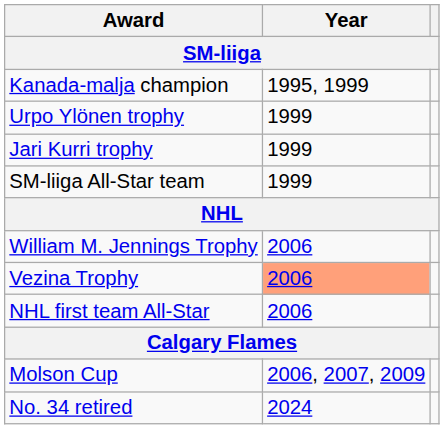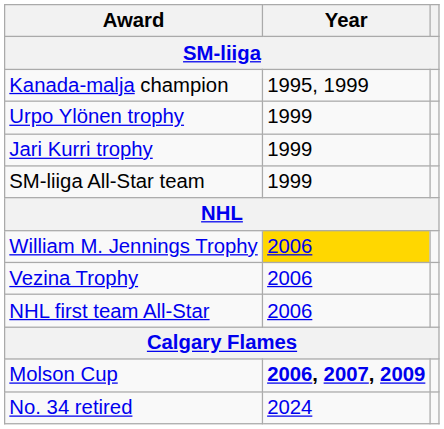(290, 246) no background -> (290, 246) gold background
(290, 278) lightsalmon background -> (290, 278) no background
(346, 375) normal -> (346, 375) bold
